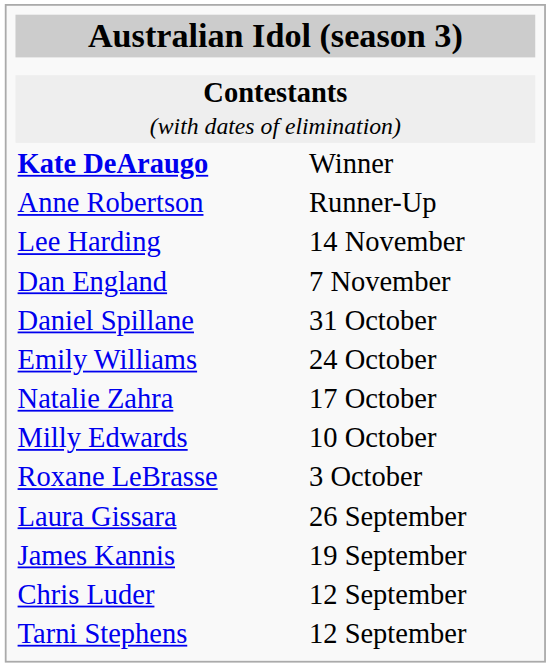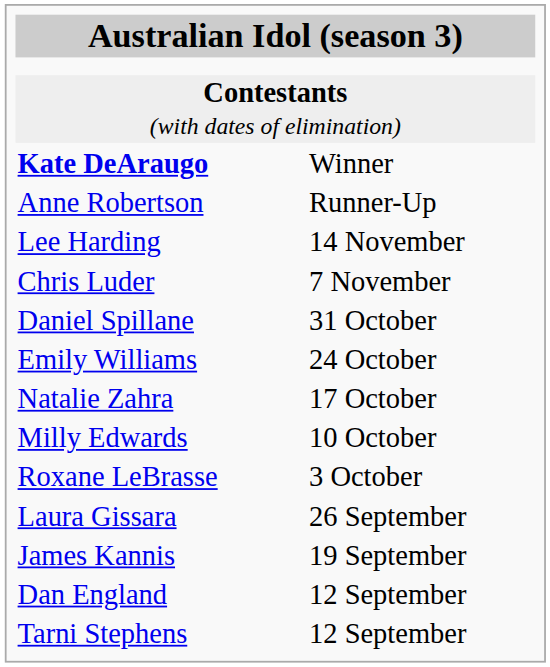(92, 281) Dan England -> (86, 281) Chris Luder
(86, 594) Chris Luder -> (92, 594) Dan England
